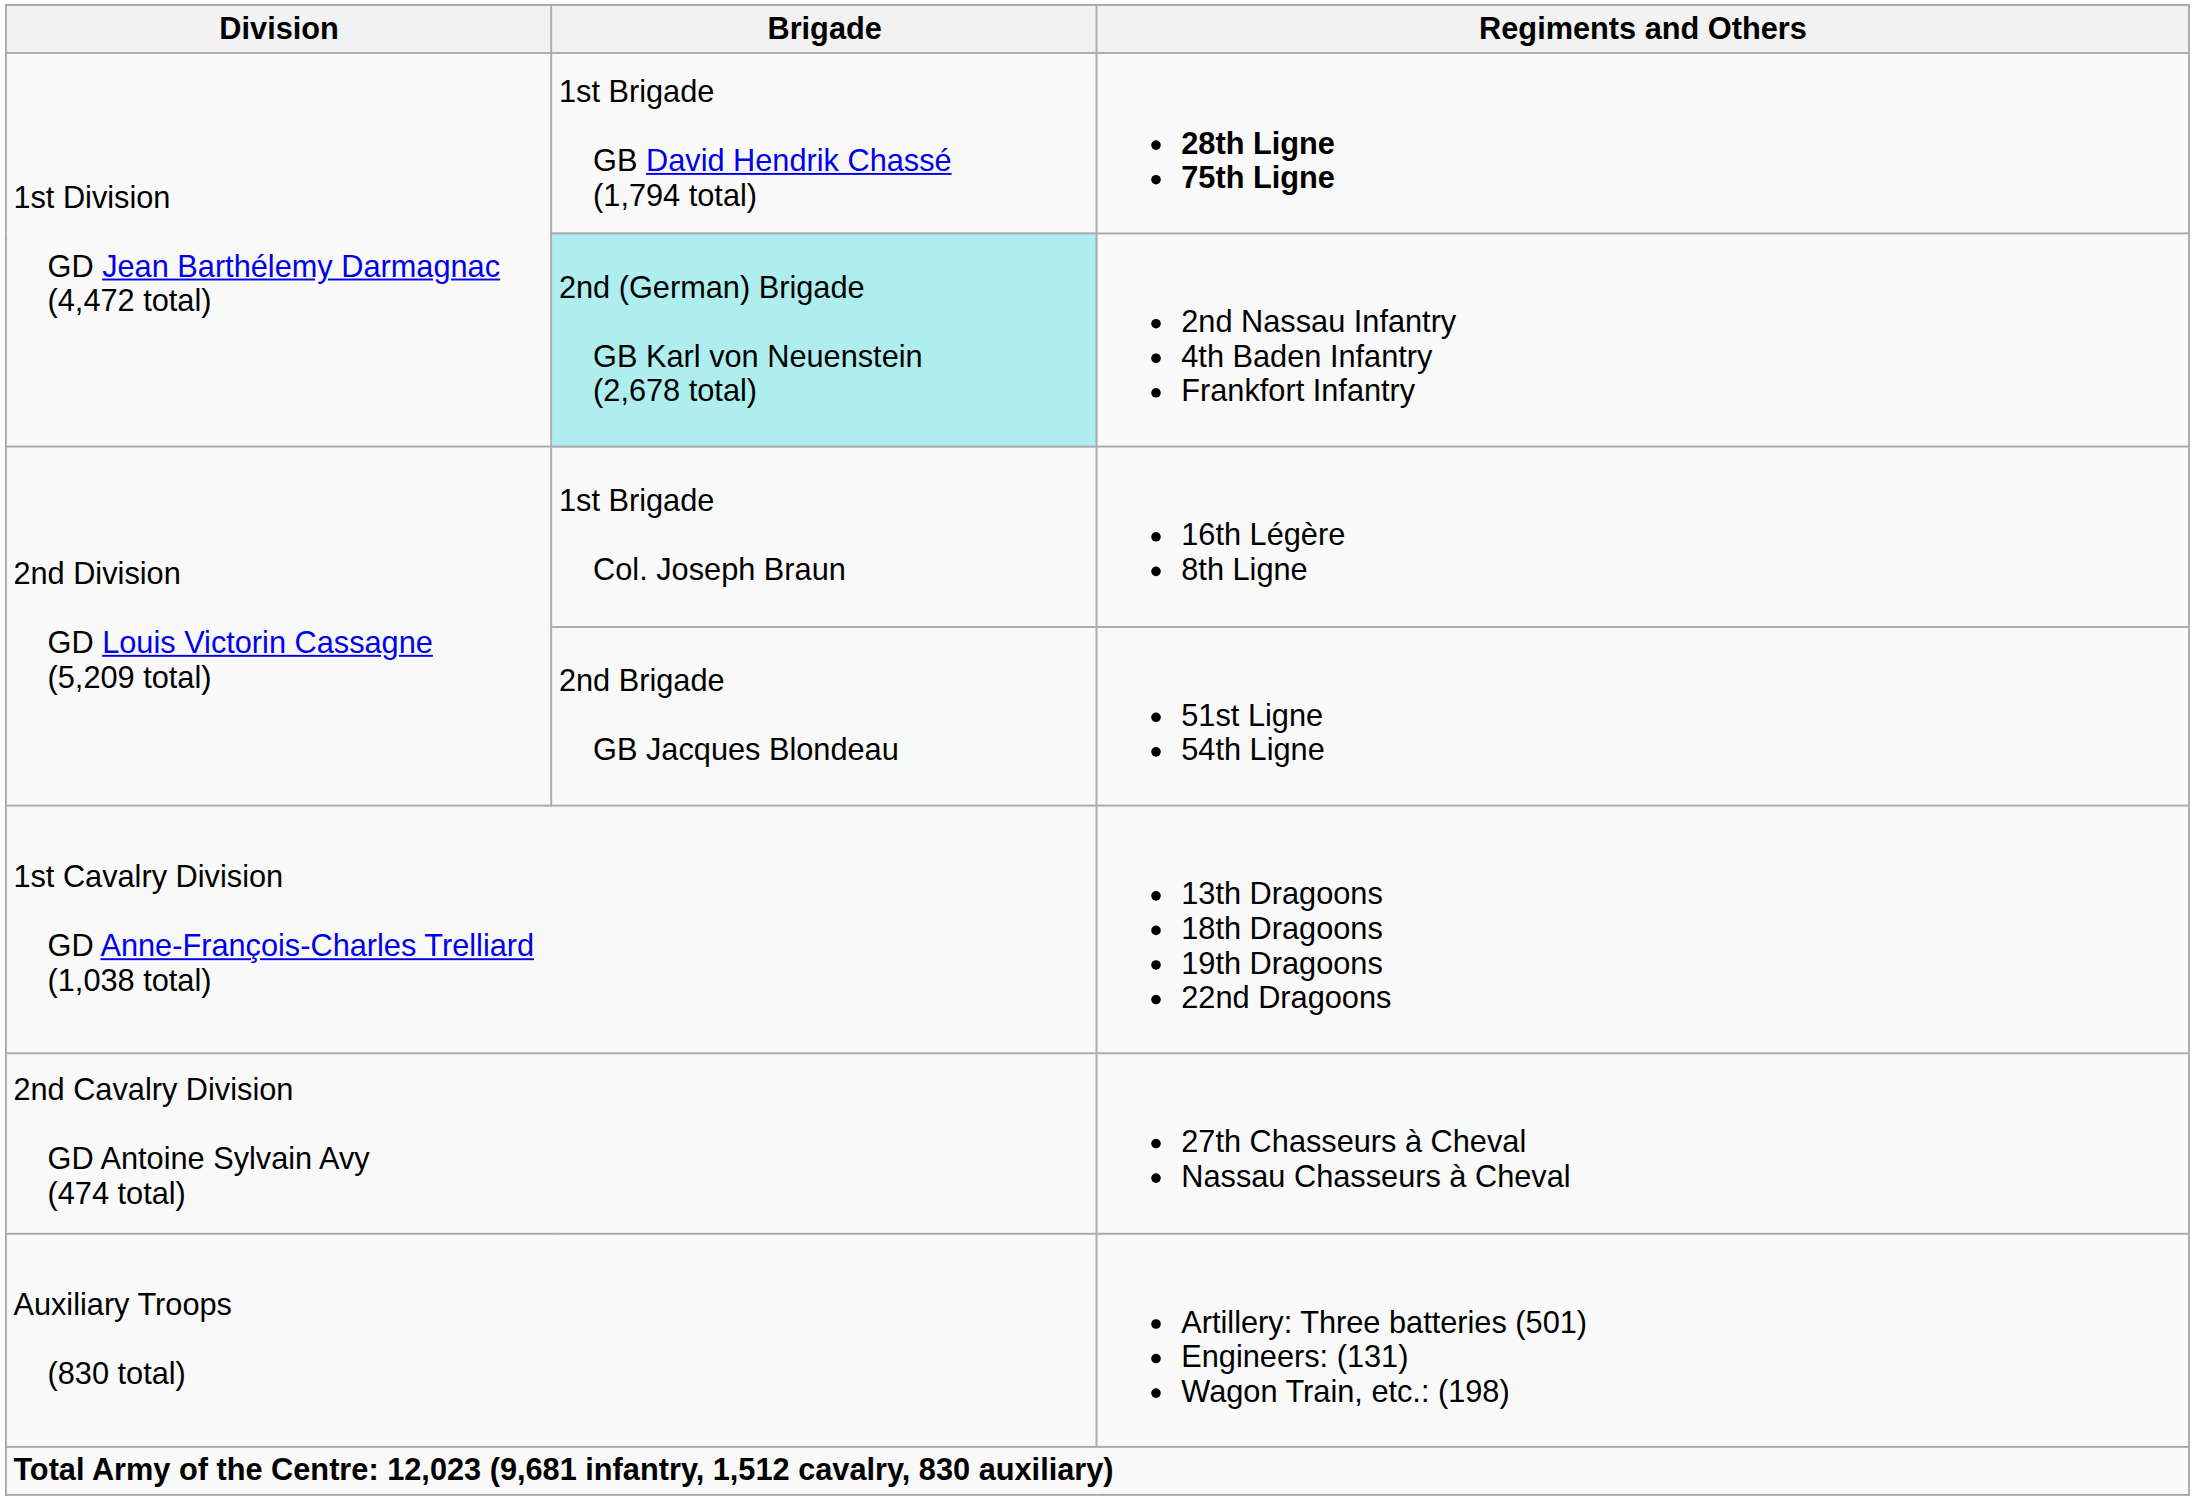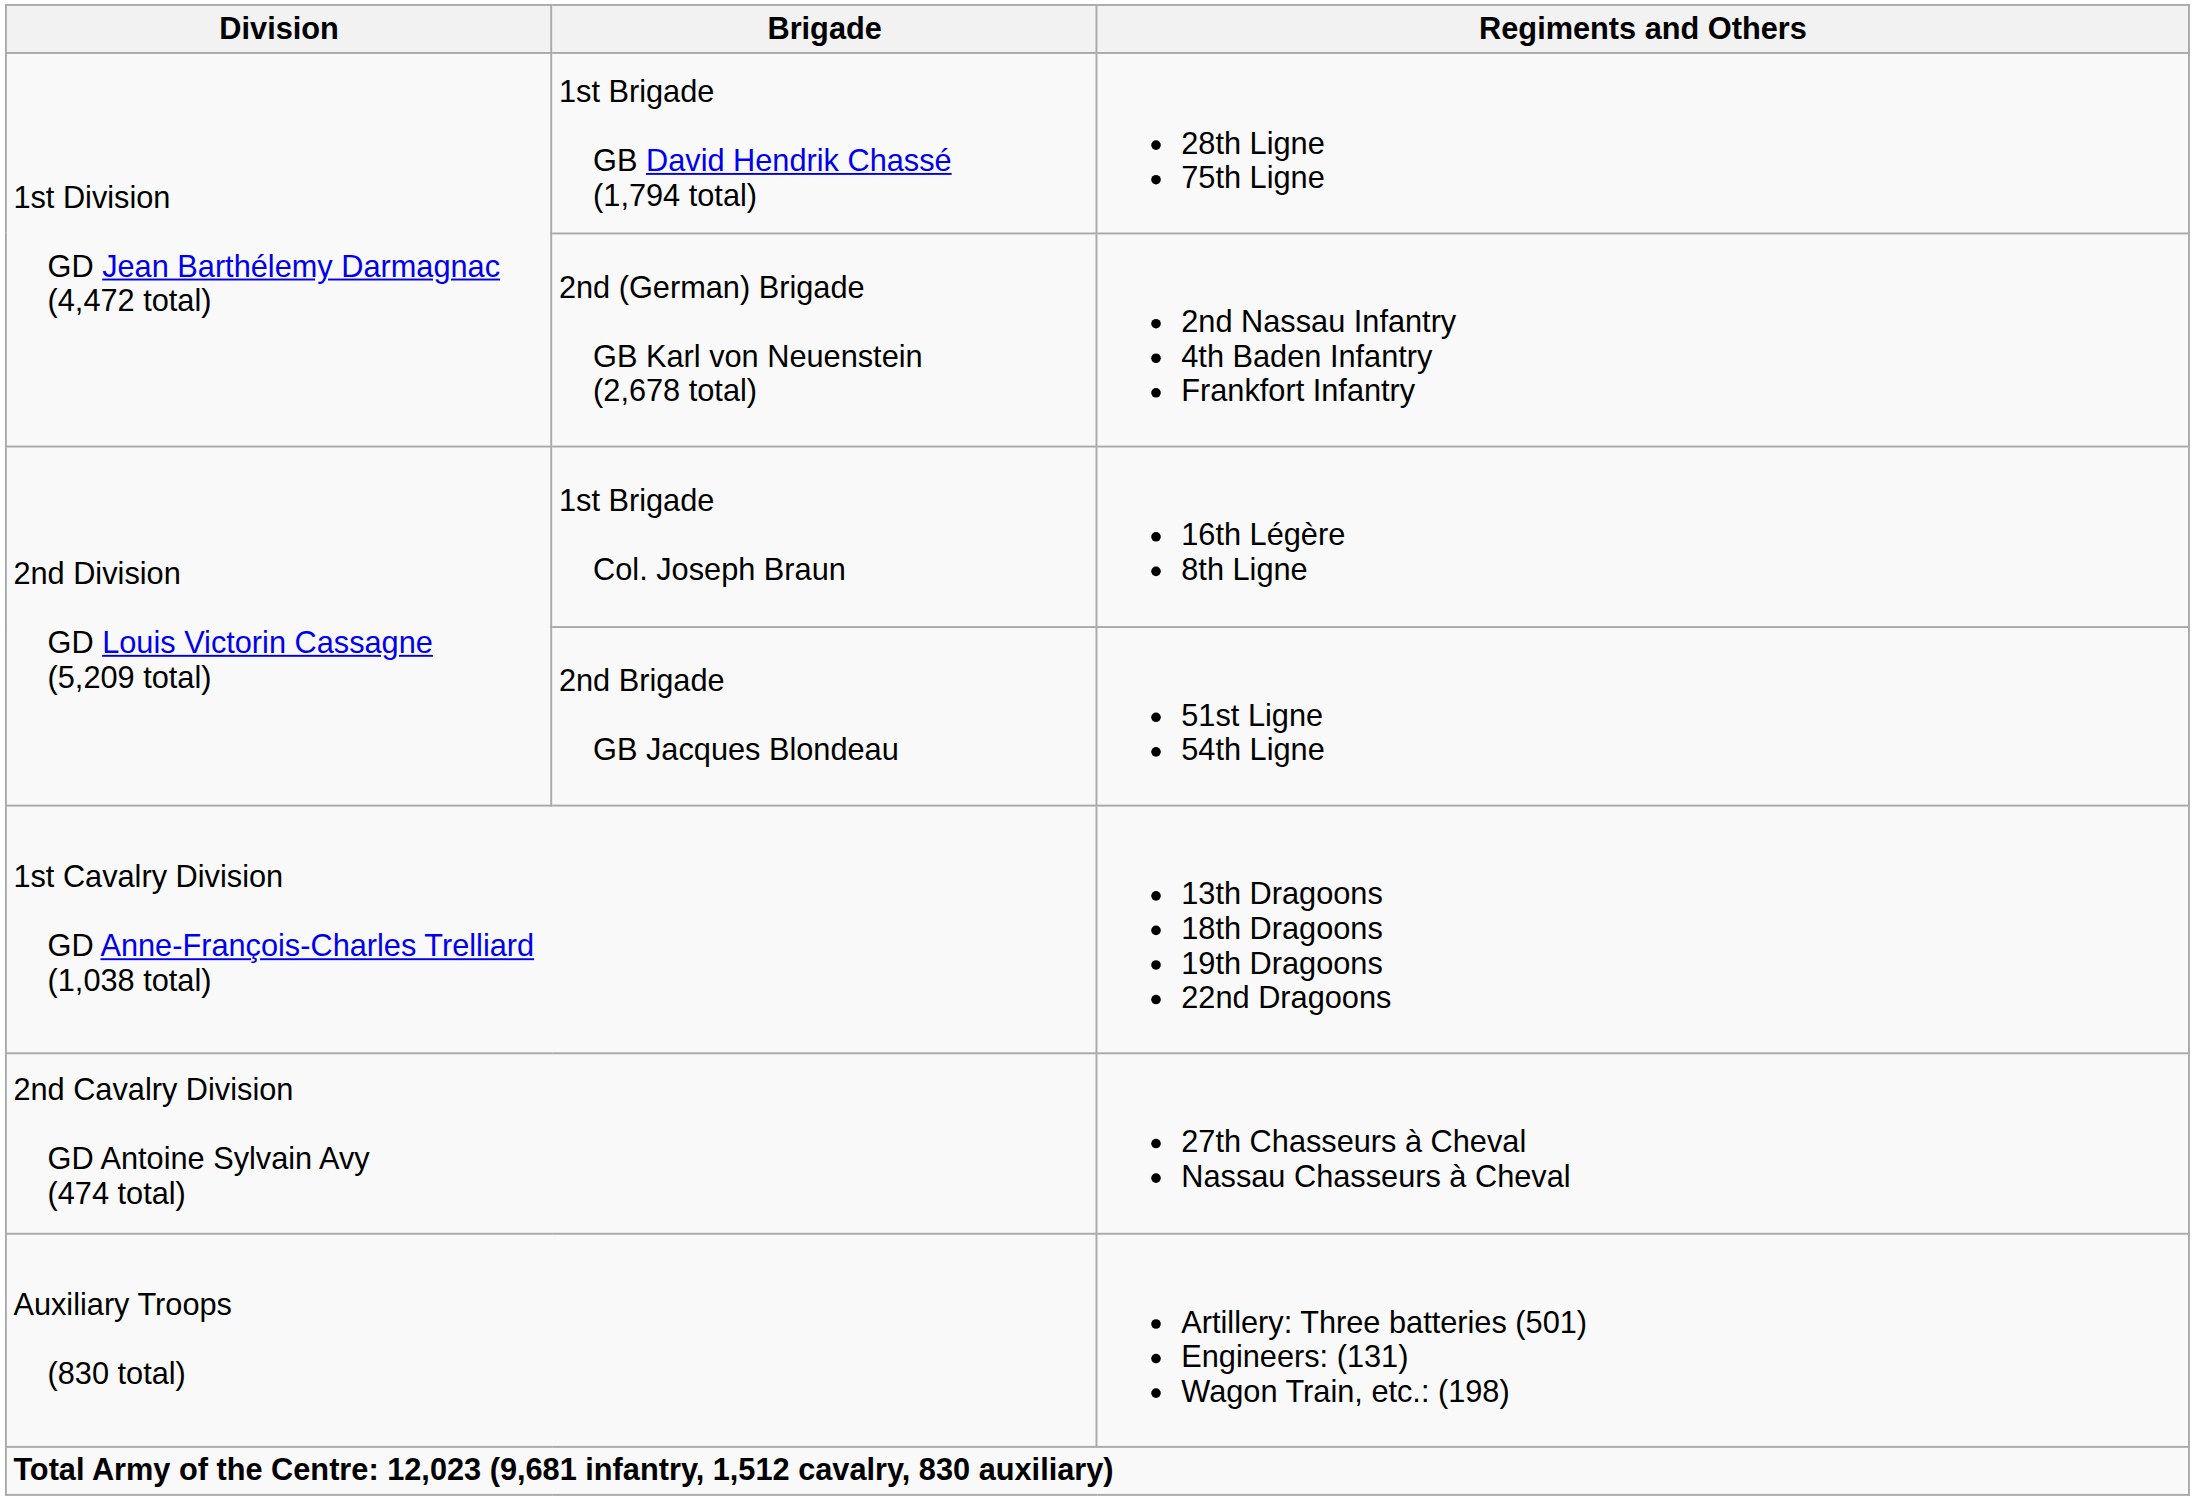(1643, 161) bold -> (1643, 161) normal
(741, 339) paleturquoise background -> (741, 339) no background
